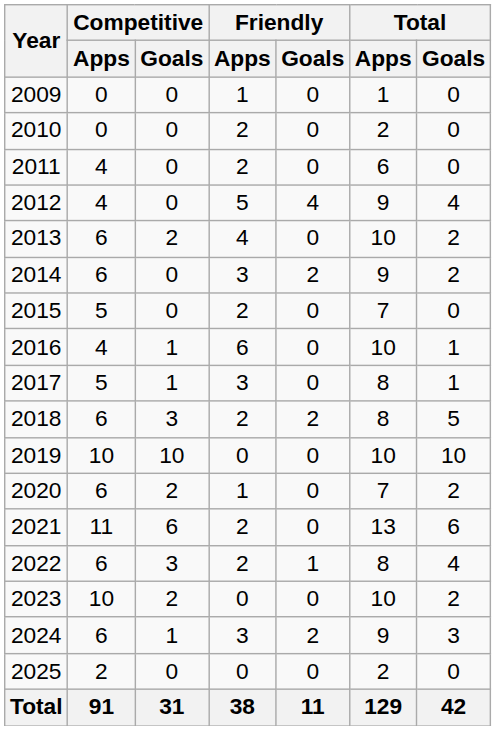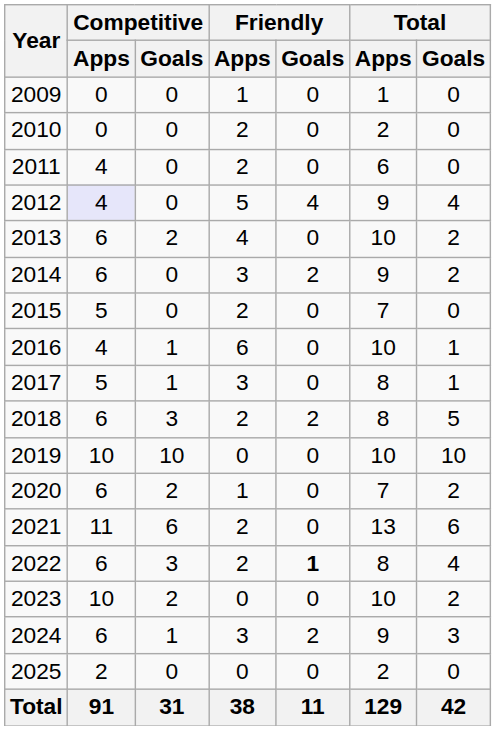(101, 202) no background -> (101, 202) lavender background
(313, 563) normal -> (313, 563) bold
